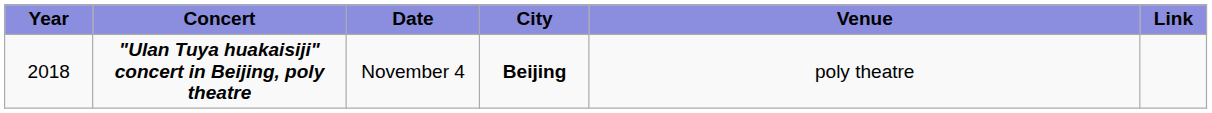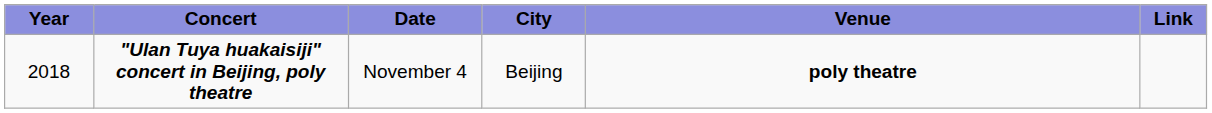(535, 71) bold -> (534, 71) normal
(865, 71) normal -> (863, 71) bold
